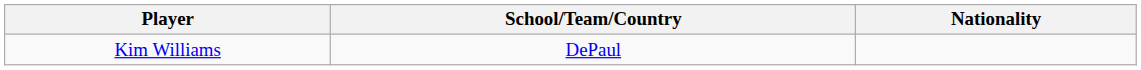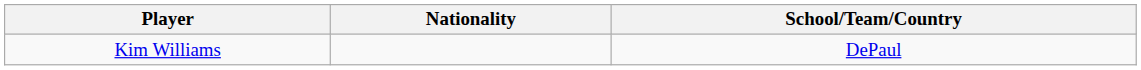columns swapped: (996, 19) <-> (593, 19)
